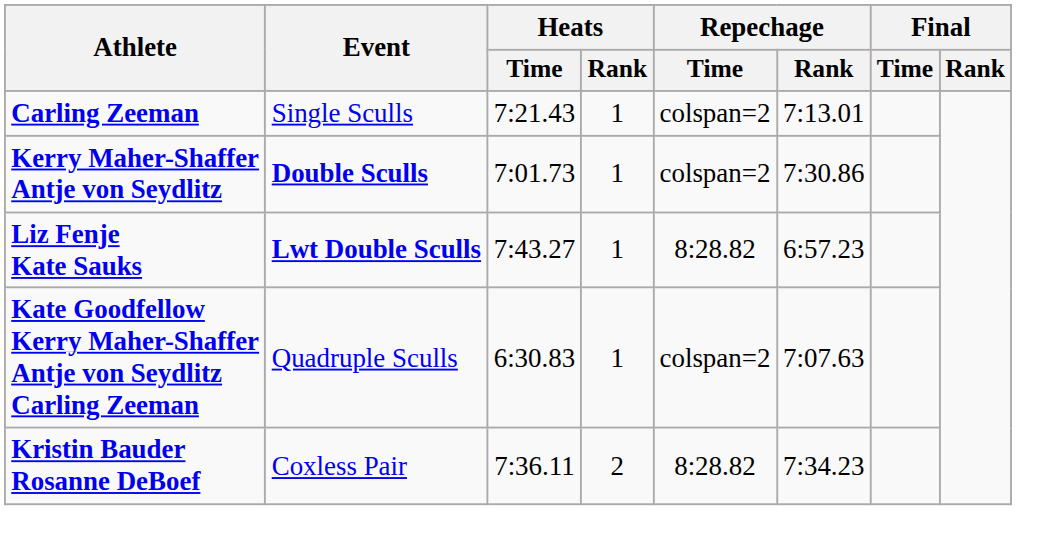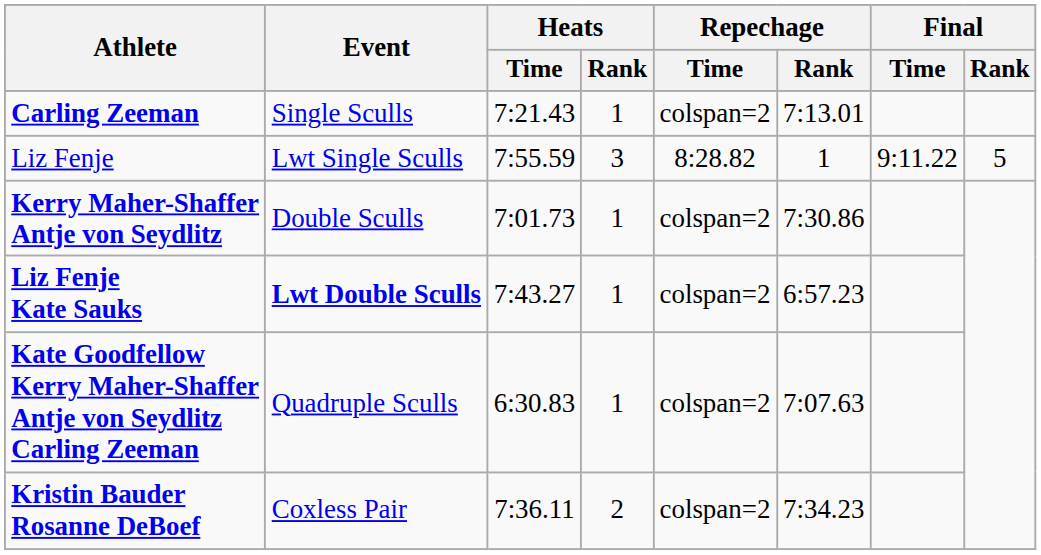+ row: (62, 157)
(350, 173) bold -> (348, 218) normal
(715, 250) 8:28.82 -> (715, 294) colspan=2
(715, 466) 8:28.82 -> (715, 510) colspan=2
